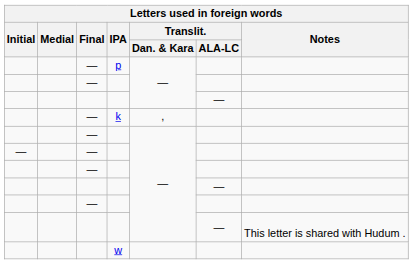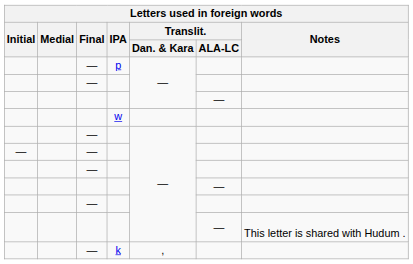rows swapped: (21, 117) <-> (21, 250)
